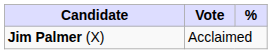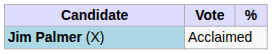(56, 37) no background -> (56, 37) lightblue background
